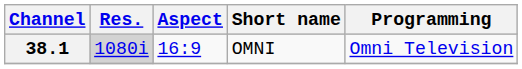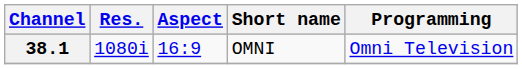(121, 49) lightgrey background -> (121, 49) no background
